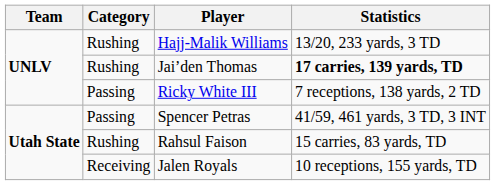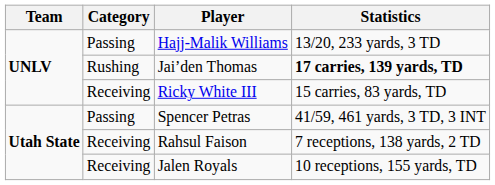(113, 42) Rushing -> (111, 42) Passing
(111, 92) Passing -> (119, 92) Receiving
(388, 92) 7 receptions, 138 yards, 2 TD -> (371, 92) 15 carries, 83 yards, TD
(113, 141) Rushing -> (119, 141) Receiving
(371, 141) 15 carries, 83 yards, TD -> (388, 141) 7 receptions, 138 yards, 2 TD
